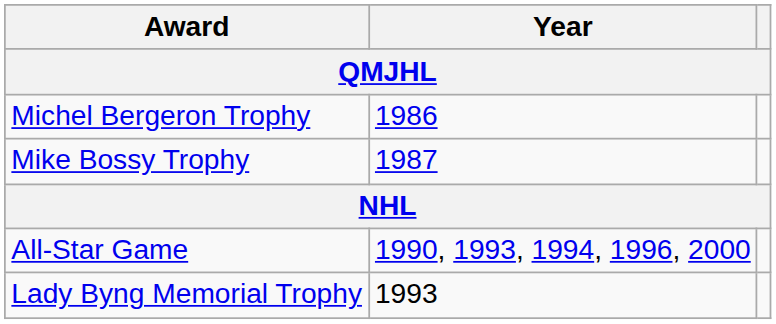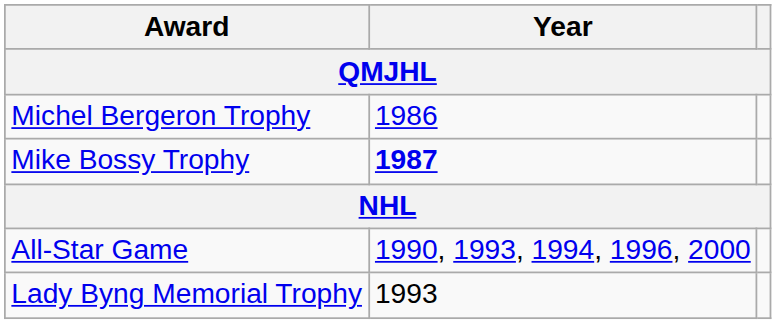(406, 160) normal -> (406, 160) bold
